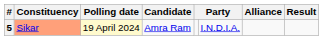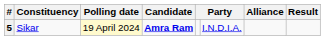(28, 27) lightsalmon background -> (28, 27) no background
(168, 27) normal -> (169, 27) bold
